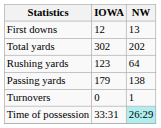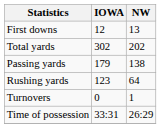rows swapped: (38, 64) <-> (36, 81)
(141, 115) paleturquoise background -> (141, 115) no background
